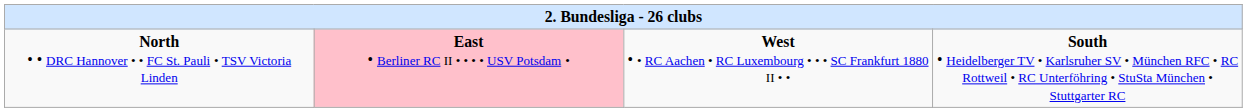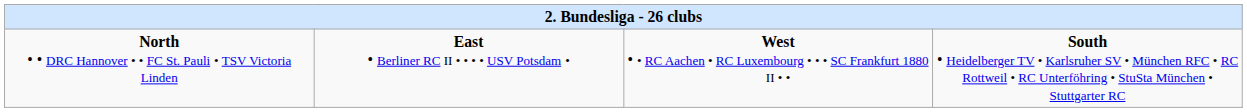(469, 50) pink background -> (469, 50) no background
